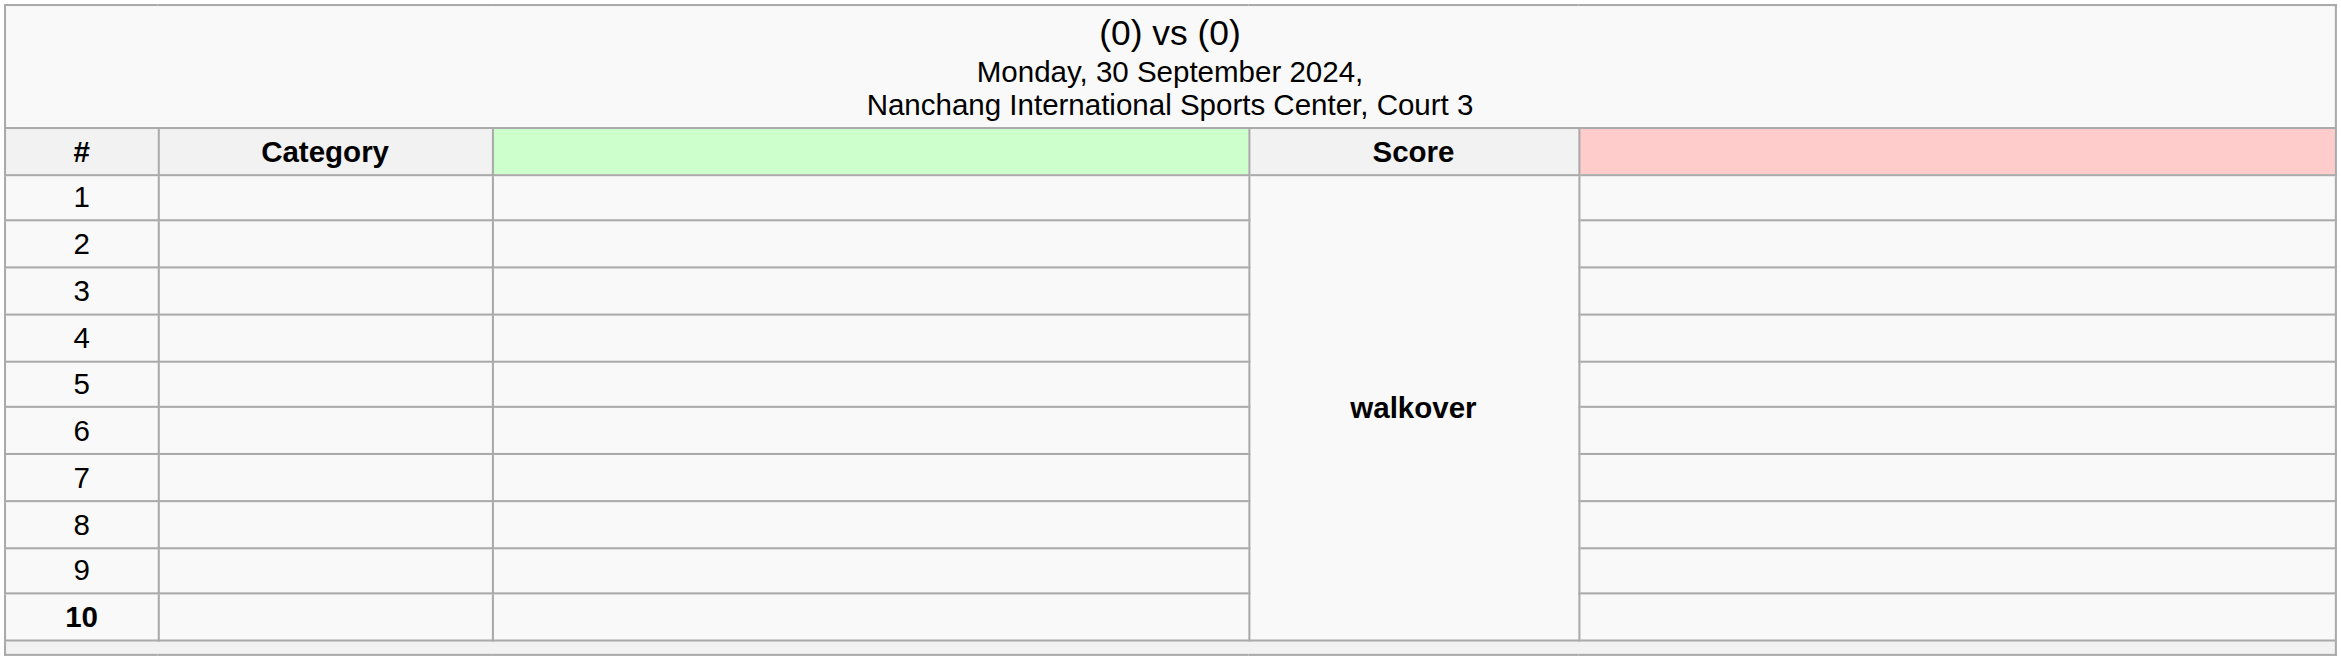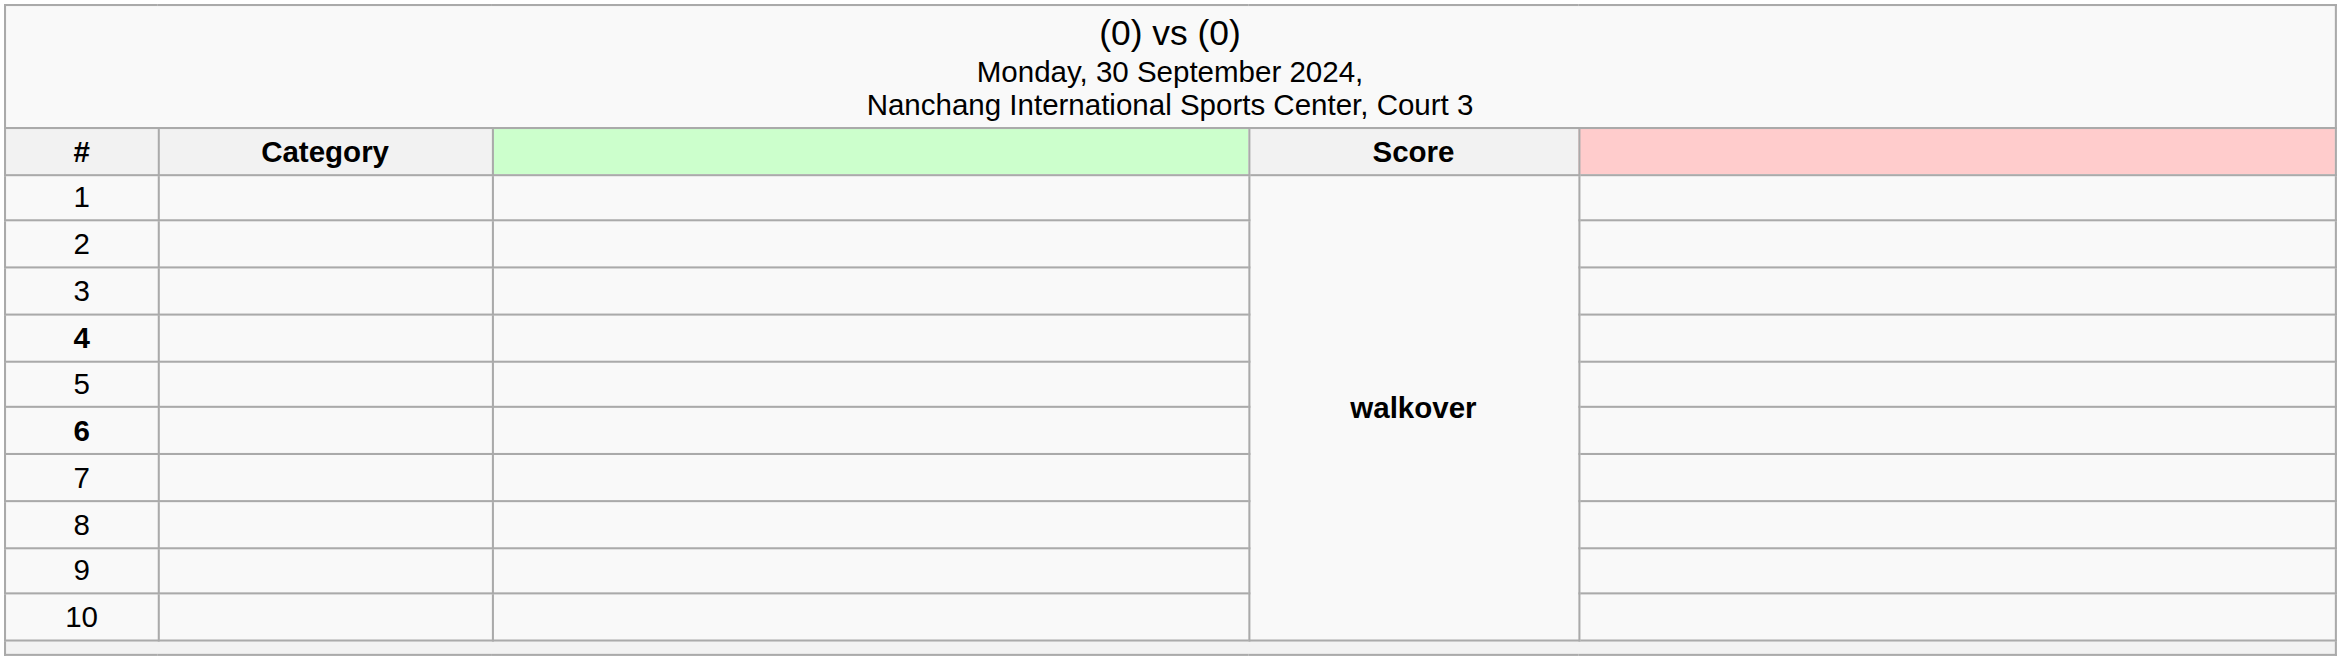(82, 338) normal -> (82, 338) bold
(82, 431) normal -> (82, 431) bold
(82, 618) bold -> (82, 618) normal
